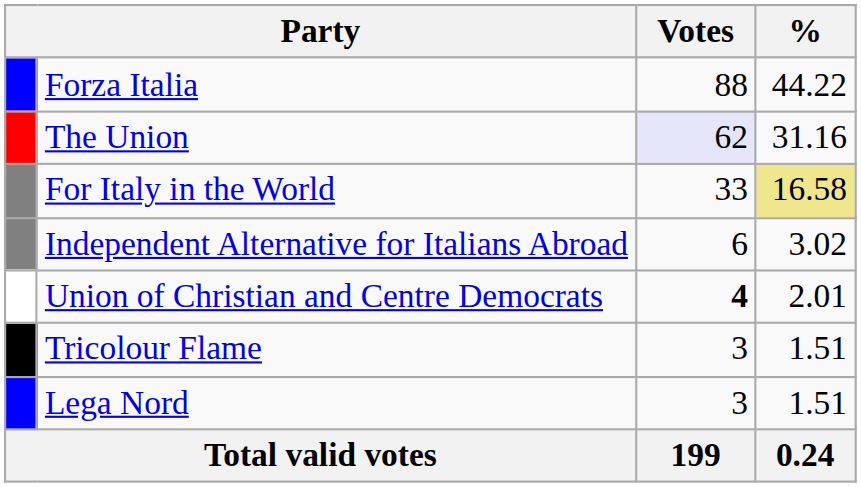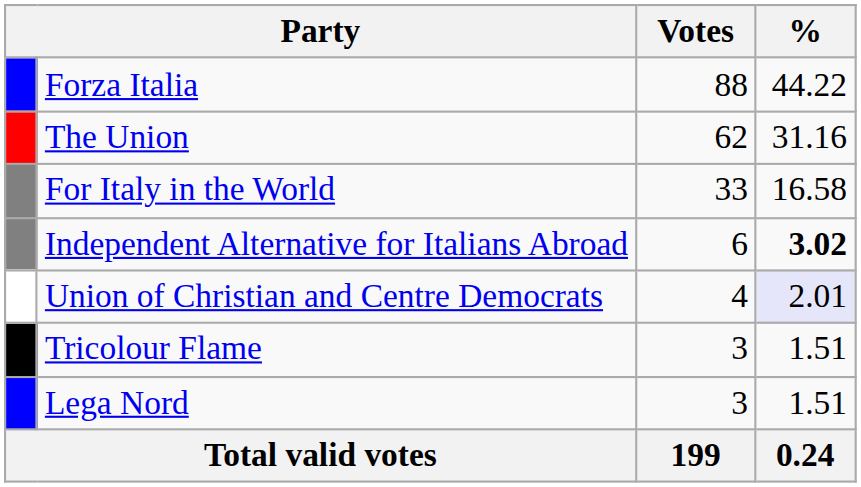(731, 137) lavender background -> (731, 137) no background
(809, 190) khaki background -> (809, 190) no background
(818, 243) normal -> (818, 243) bold
(740, 296) bold -> (740, 296) normal
(818, 296) no background -> (818, 296) lavender background
